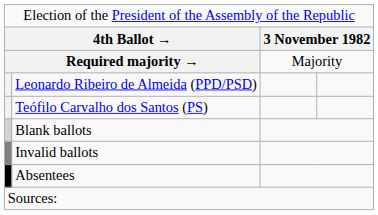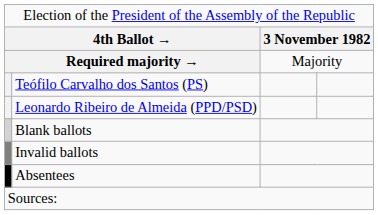rows swapped: (136, 84) <-> (112, 107)
